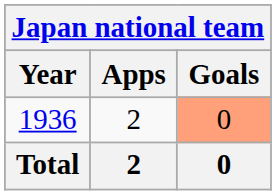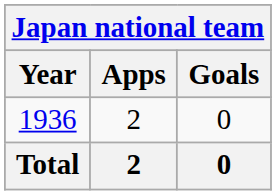(224, 119) lightsalmon background -> (224, 119) no background
